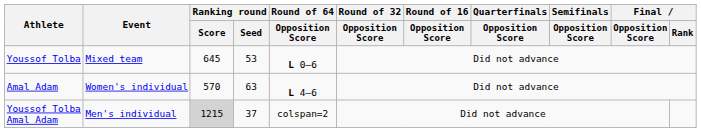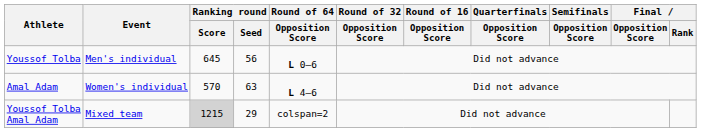(114, 59) Mixed team -> (131, 59) Men's individual
(251, 59) 53 -> (251, 59) 56
(131, 114) Men's individual -> (114, 114) Mixed team
(251, 114) 37 -> (251, 114) 29
